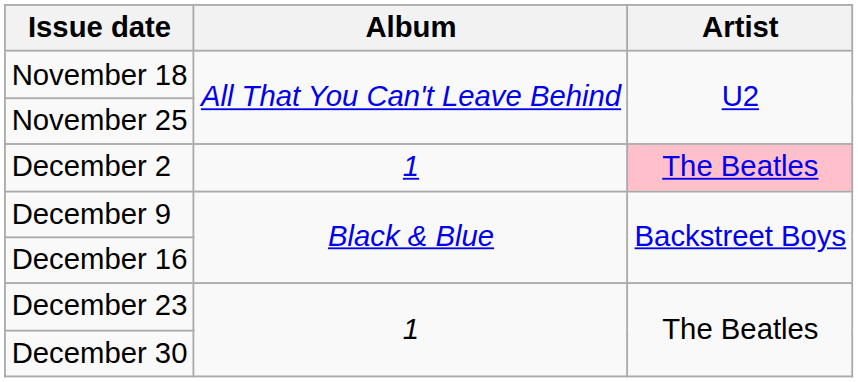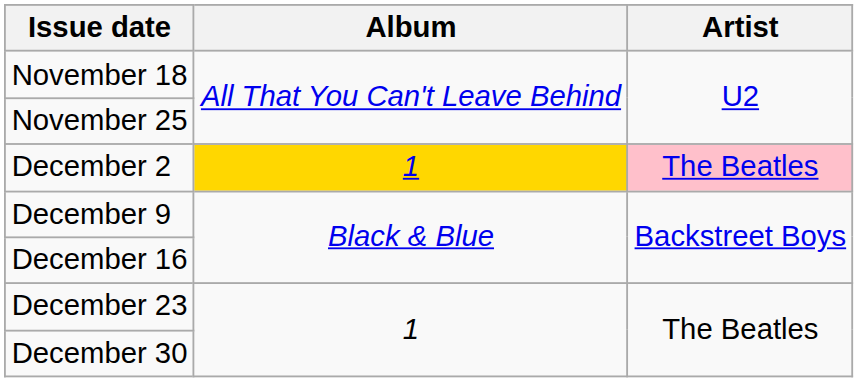(411, 167) no background -> (411, 167) gold background
